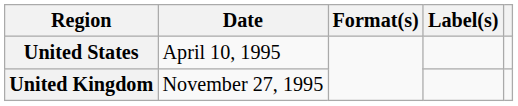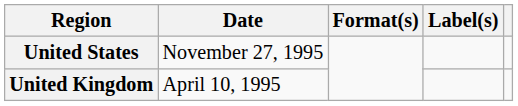(222, 52) April 10, 1995 -> (243, 52) November 27, 1995
(243, 84) November 27, 1995 -> (222, 84) April 10, 1995
